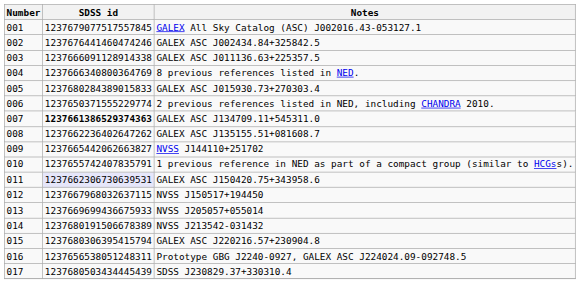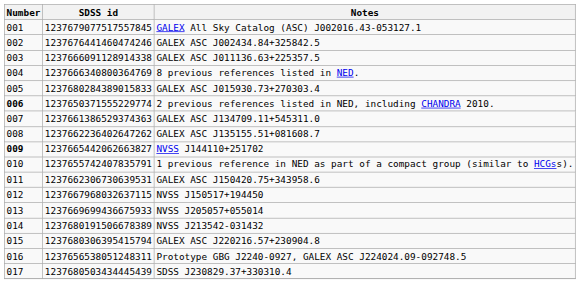(15, 104) normal -> (15, 104) bold
(98, 119) bold -> (98, 119) normal
(15, 149) normal -> (15, 149) bold
(98, 180) lavender background -> (98, 180) no background
